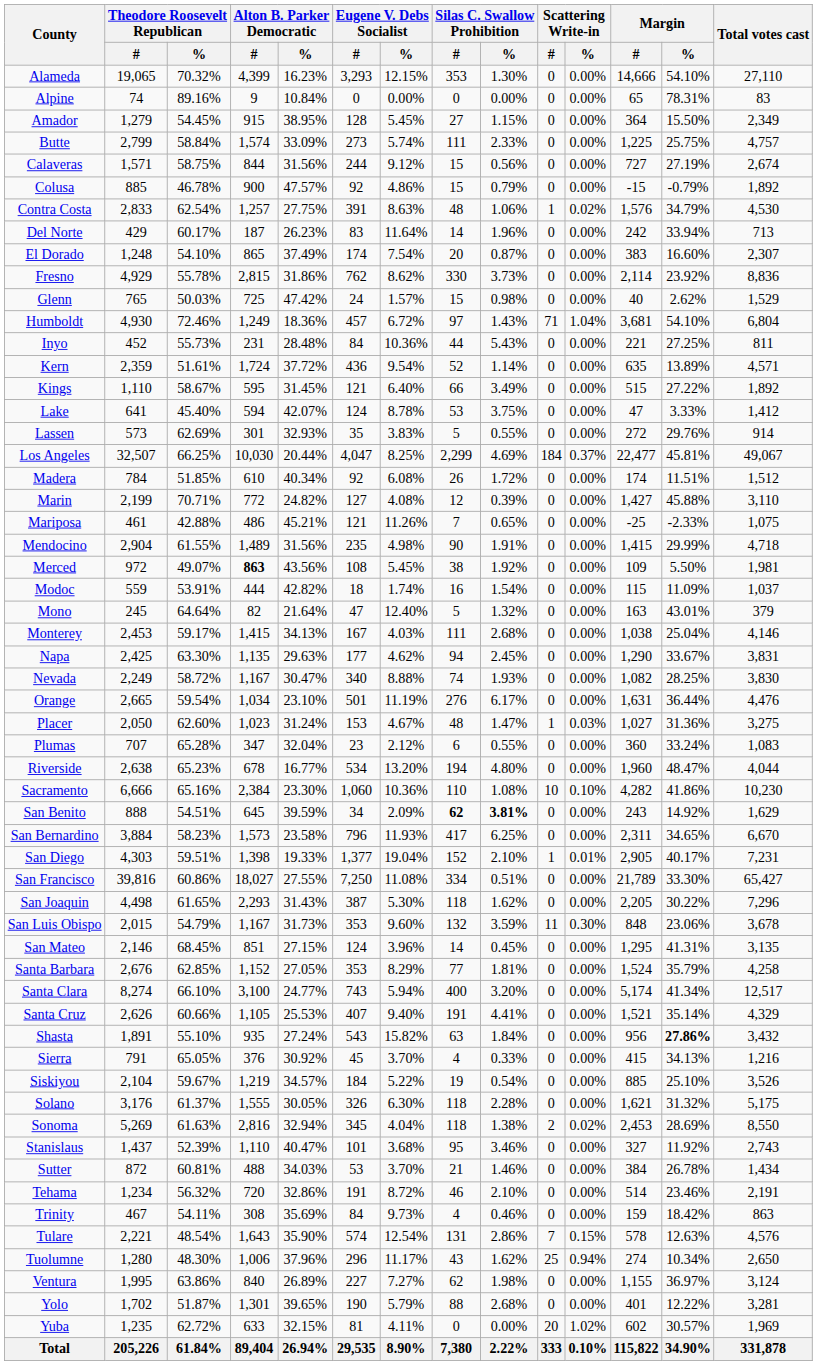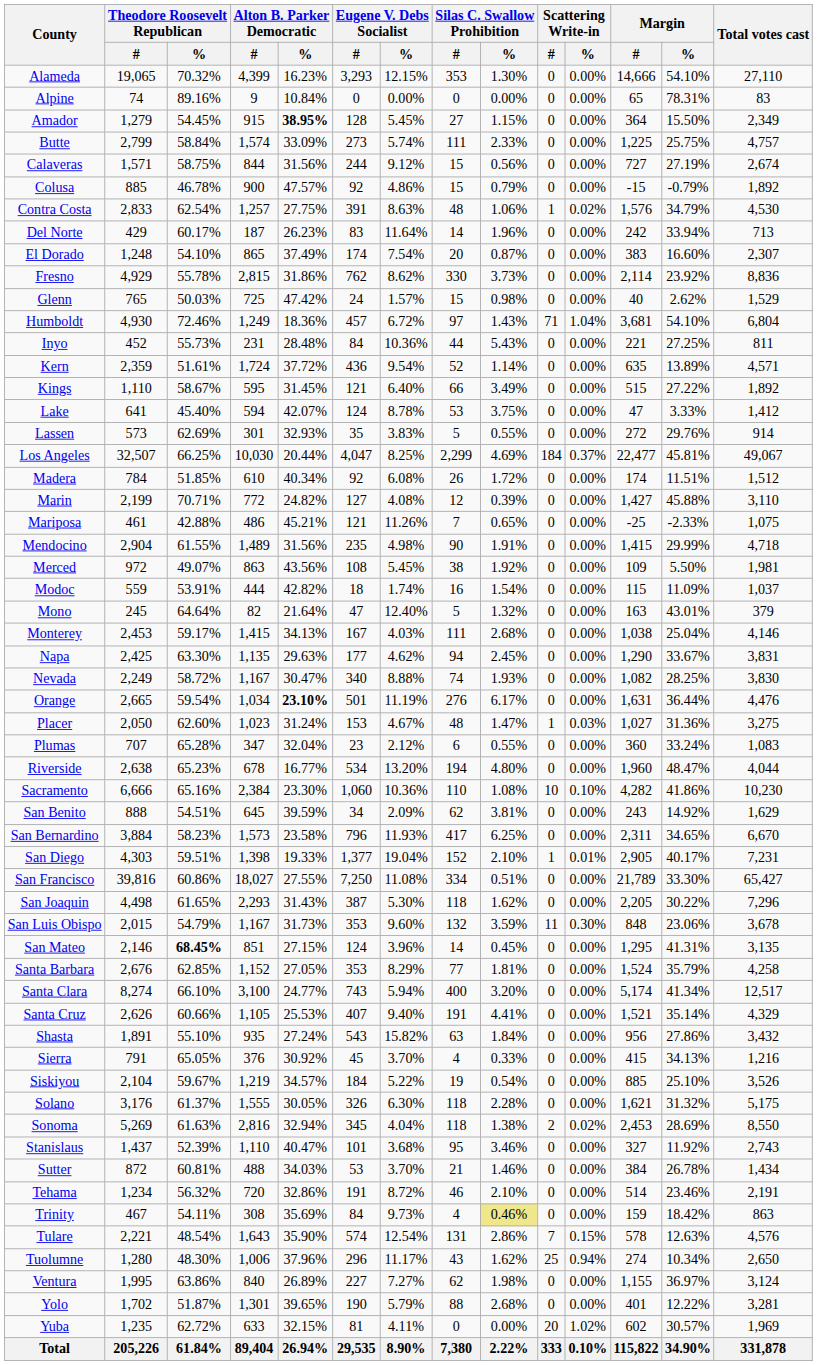(305, 120) normal -> (305, 120) bold
(254, 567) bold -> (254, 567) normal
(305, 701) normal -> (305, 701) bold
(456, 813) bold -> (456, 813) normal
(509, 813) bold -> (509, 813) normal
(199, 947) normal -> (199, 947) bold
(688, 1036) bold -> (688, 1036) normal
(509, 1214) no background -> (509, 1214) khaki background
